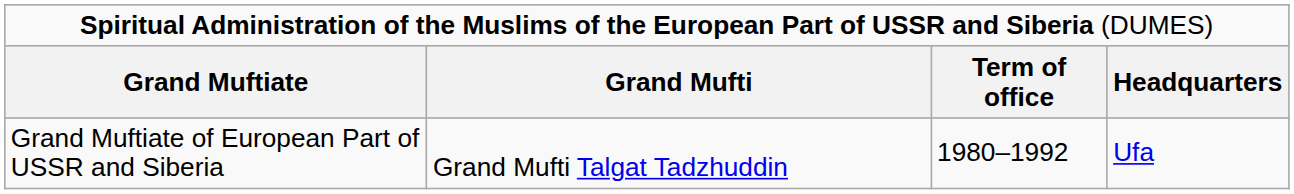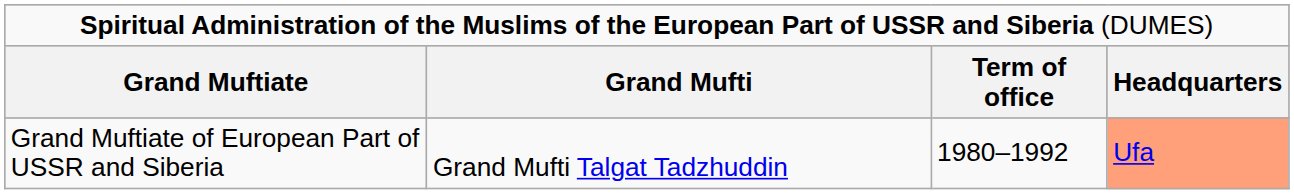(1134, 152) no background -> (1134, 152) lightsalmon background
